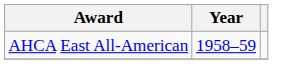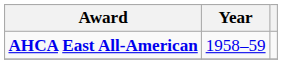(98, 45) normal -> (103, 45) bold
